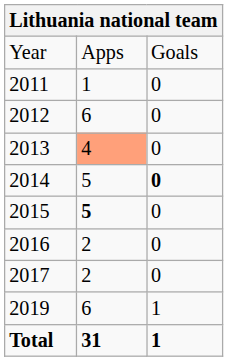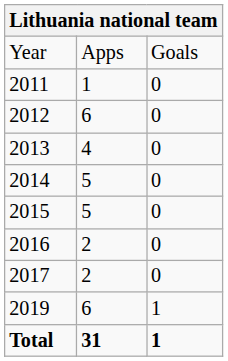(86, 148) lightsalmon background -> (86, 148) no background
(156, 180) bold -> (156, 180) normal
(86, 212) bold -> (86, 212) normal
